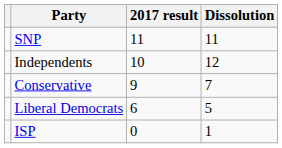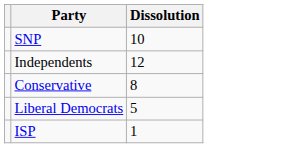- column: (164, 16)
(212, 39) 11 -> (137, 39) 10
(208, 85) 7 -> (134, 85) 8
